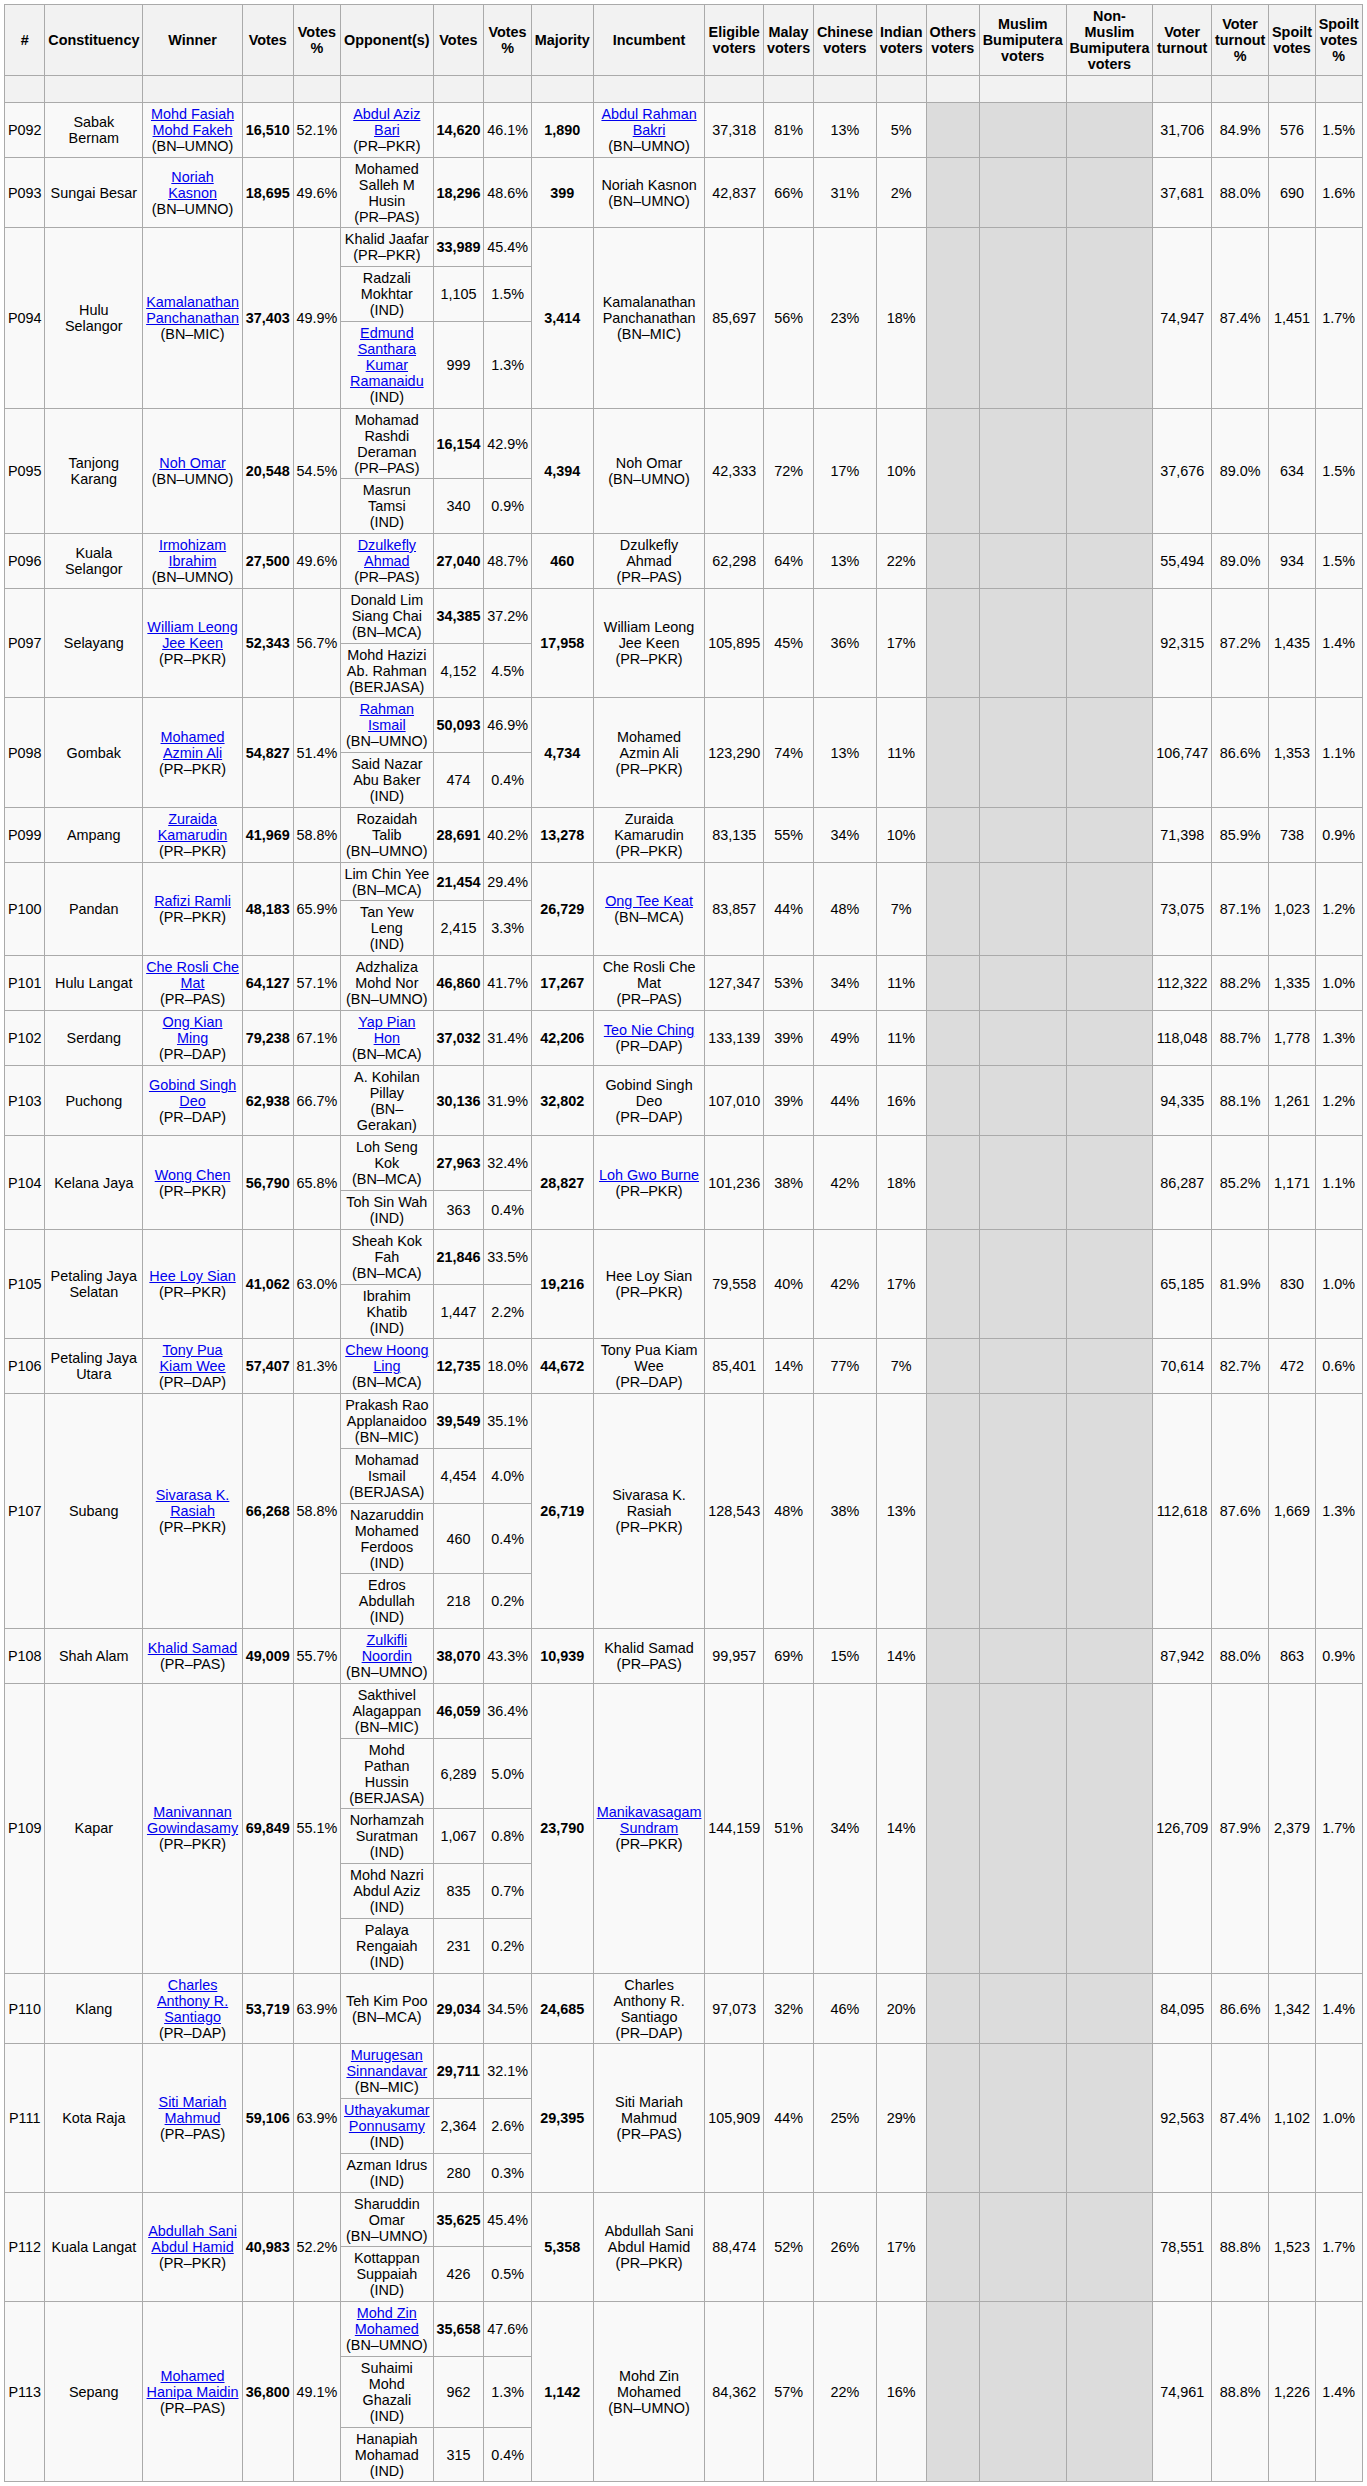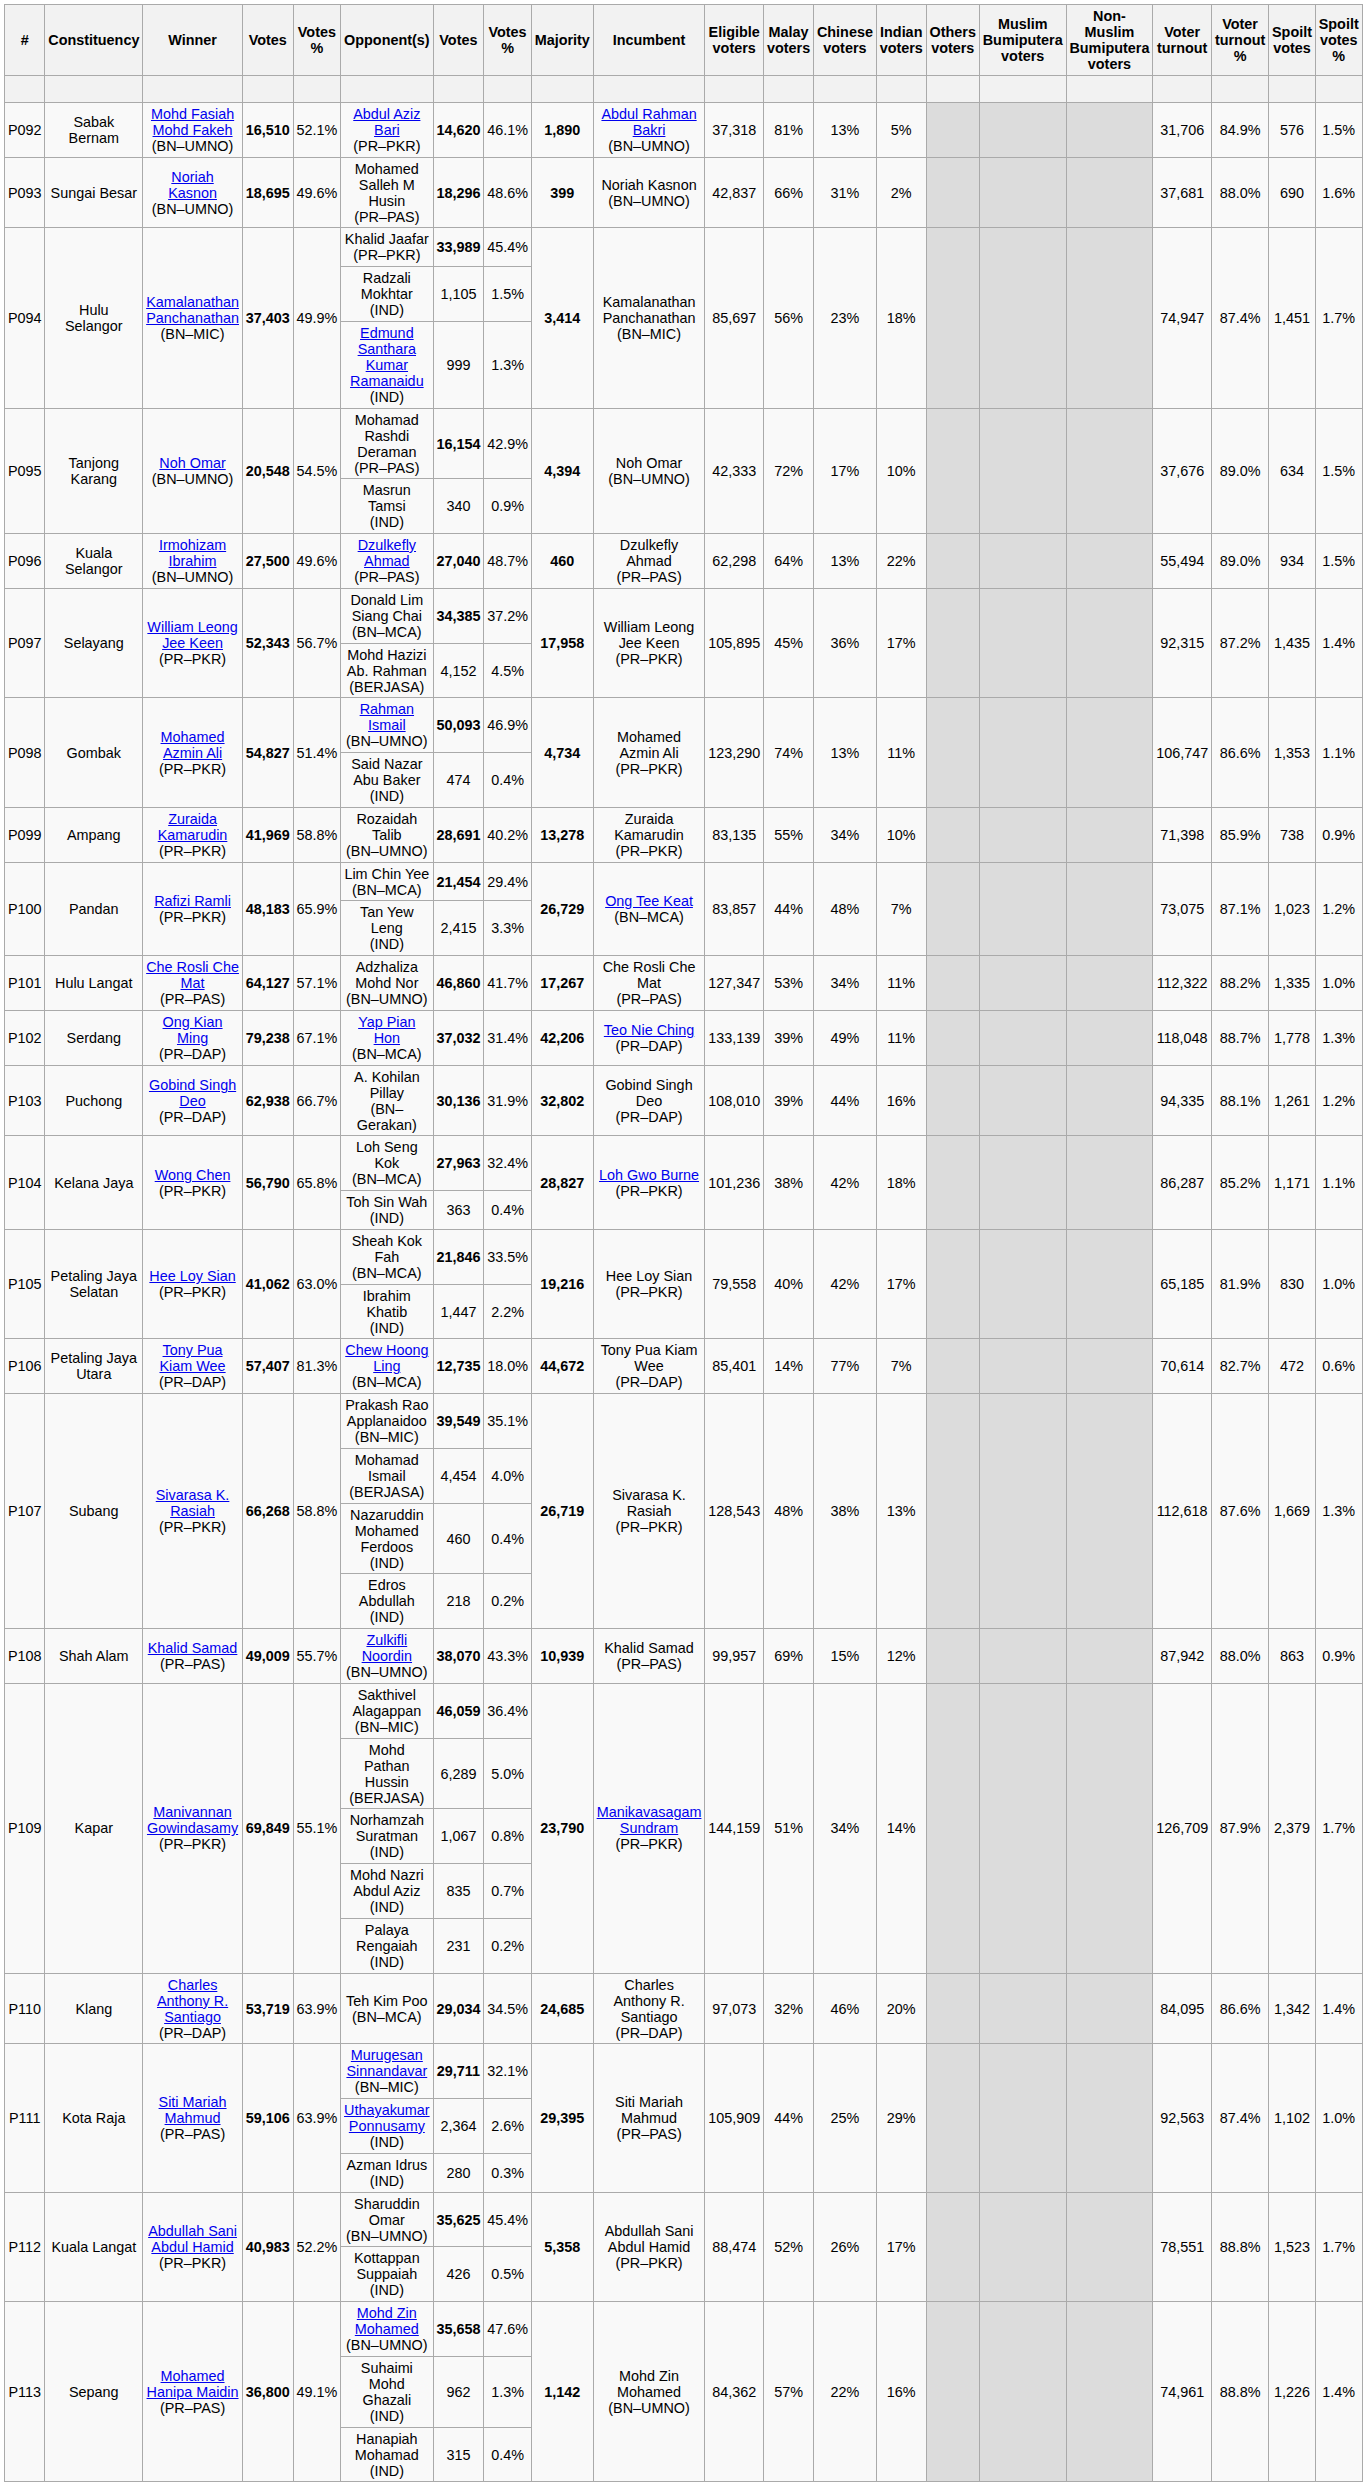(734, 1101) 107,010 -> (734, 1101) 108,010
(901, 1656) 14% -> (901, 1656) 12%
